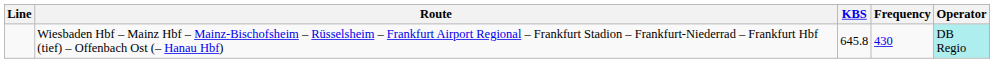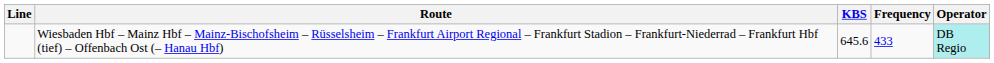(854, 41) 645.8 -> (854, 41) 645.6
(883, 41) 430 -> (883, 41) 433
